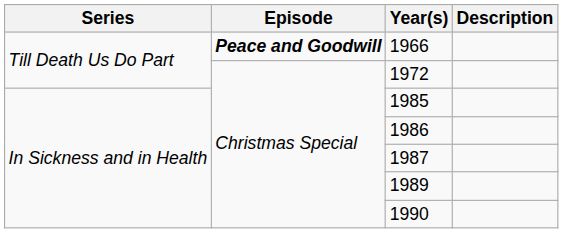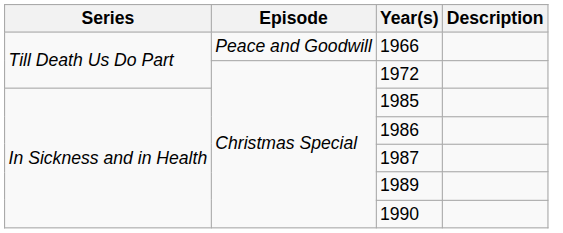(298, 46) bold -> (294, 46) normal
